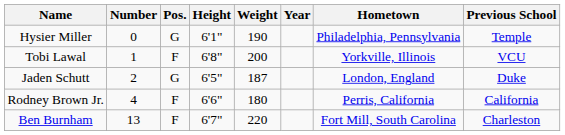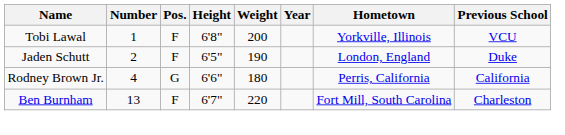- row: (56, 36)
(175, 78) G -> (175, 57) F
(257, 78) 187 -> (257, 57) 190
(175, 99) F -> (175, 78) G
